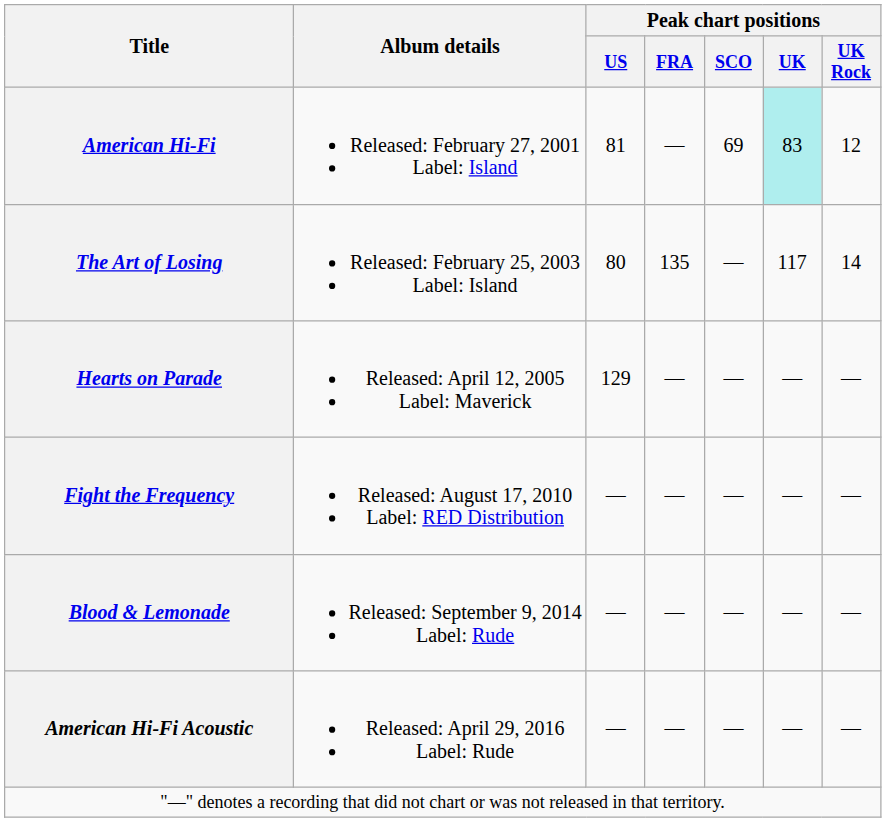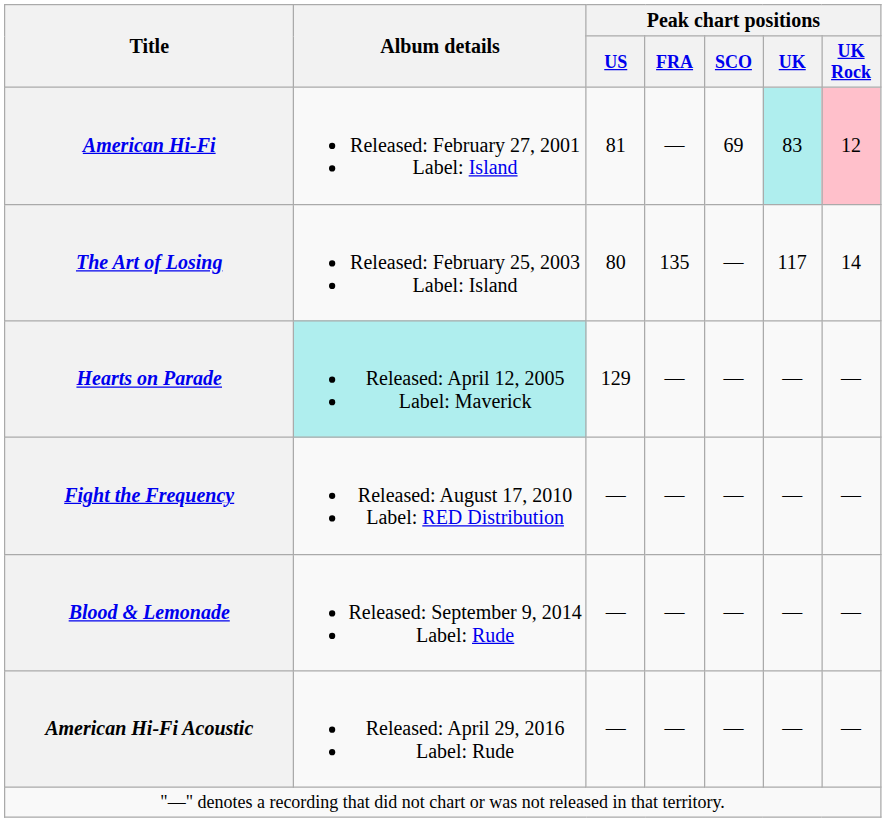(851, 145) no background -> (851, 145) pink background
(440, 390) no background -> (440, 390) paleturquoise background
